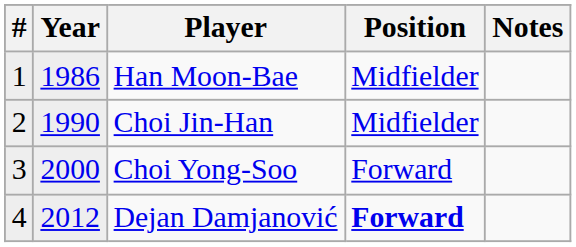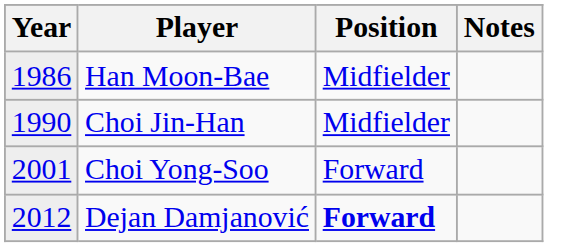- column: (19, 28)
(70, 169) 2000 -> (42, 169) 2001
